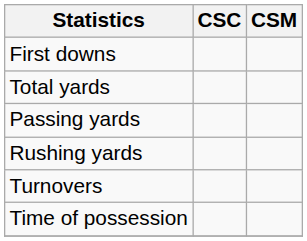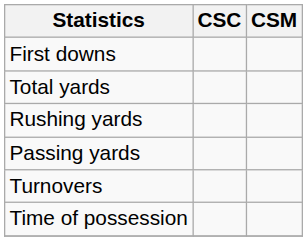rows swapped: (76, 152) <-> (75, 119)
